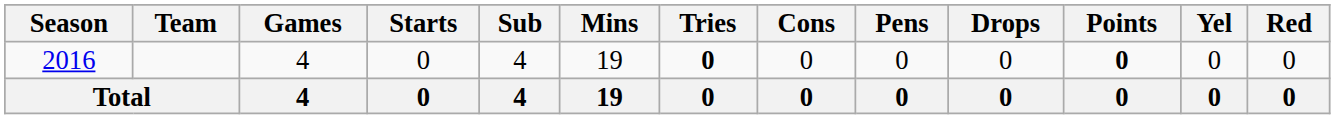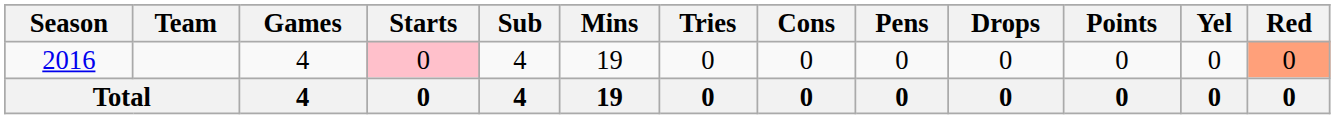(423, 59) no background -> (423, 59) pink background
(708, 59) bold -> (708, 59) normal
(1122, 59) bold -> (1122, 59) normal
(1289, 59) no background -> (1289, 59) lightsalmon background
